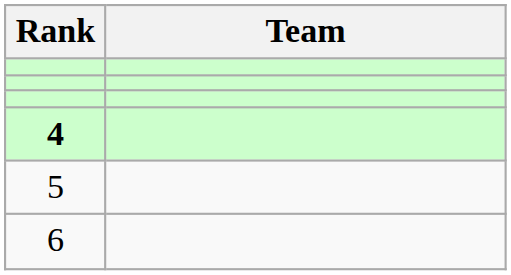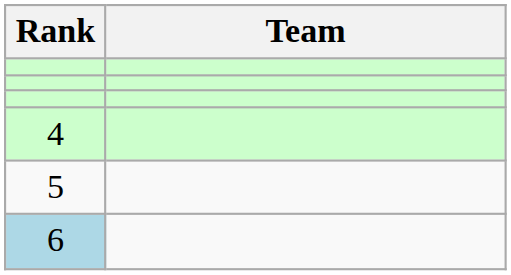(56, 132) bold -> (56, 132) normal
(56, 240) no background -> (56, 240) lightblue background
